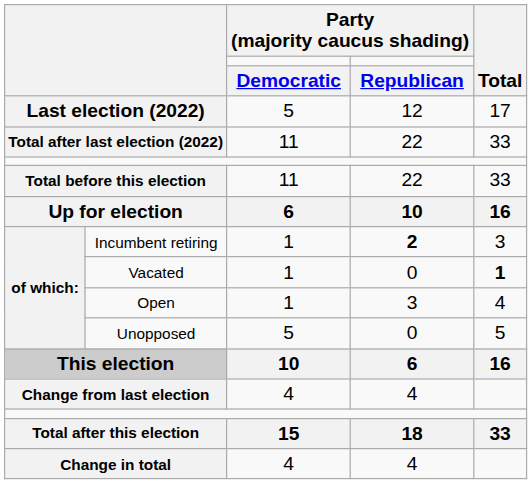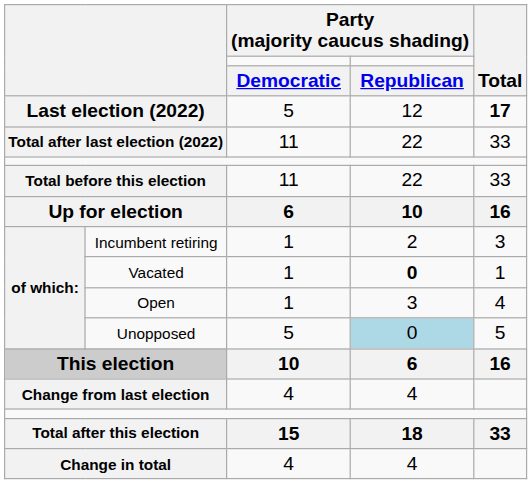(500, 111) normal -> (500, 111) bold
(412, 241) bold -> (412, 241) normal
(412, 272) normal -> (412, 272) bold
(500, 272) bold -> (500, 272) normal
(412, 333) no background -> (412, 333) lightblue background
